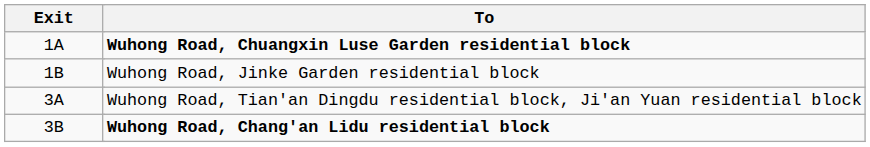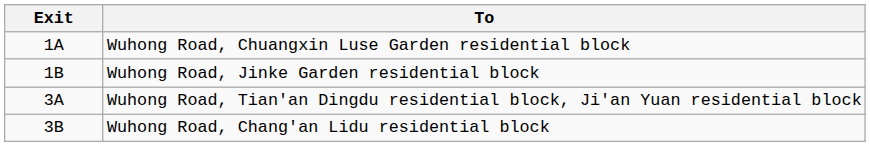(369, 46) bold -> (369, 46) normal
(328, 128) bold -> (328, 128) normal
